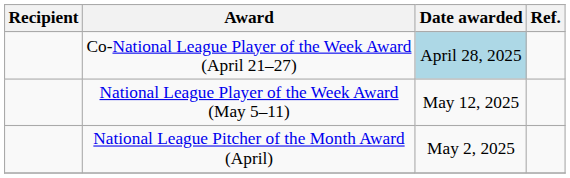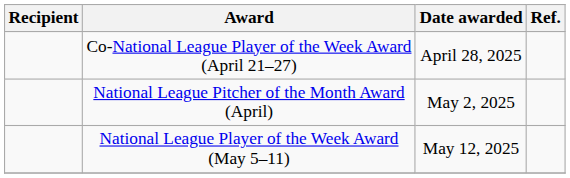(471, 55) lightblue background -> (471, 55) no background
rows swapped: (249, 149) <-> (249, 102)
